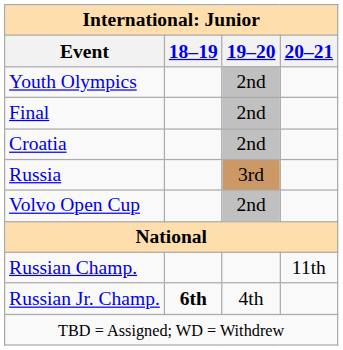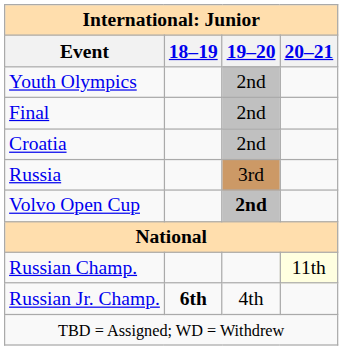(251, 205) normal -> (251, 205) bold
(309, 267) no background -> (309, 267) lightyellow background
